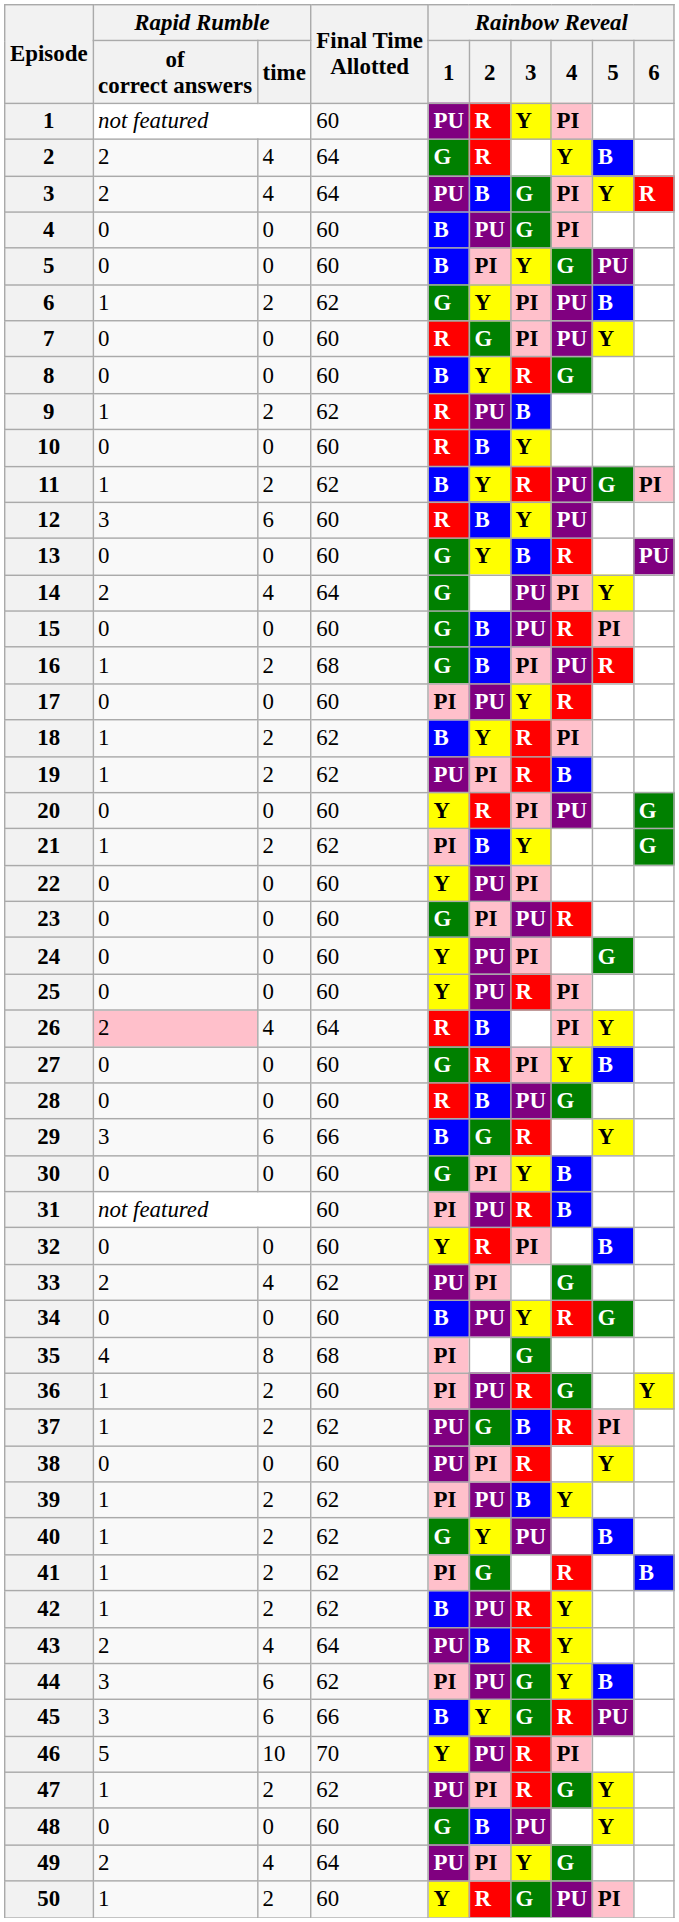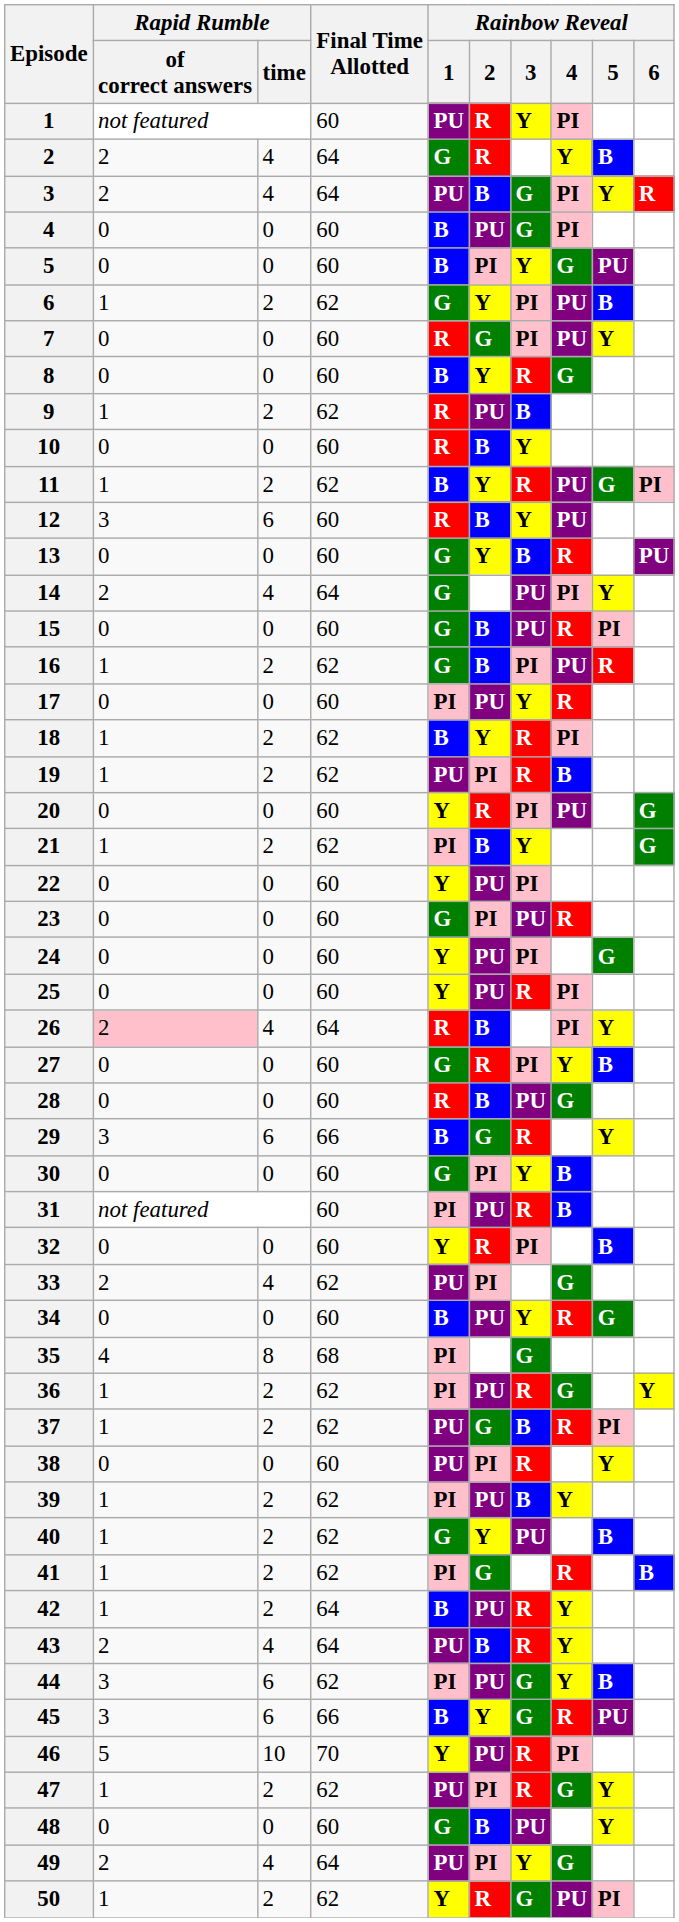(328, 665) 68 -> (328, 665) 62
(328, 1390) 60 -> (328, 1390) 62
(328, 1608) 62 -> (328, 1608) 64
(328, 1898) 60 -> (328, 1898) 62
